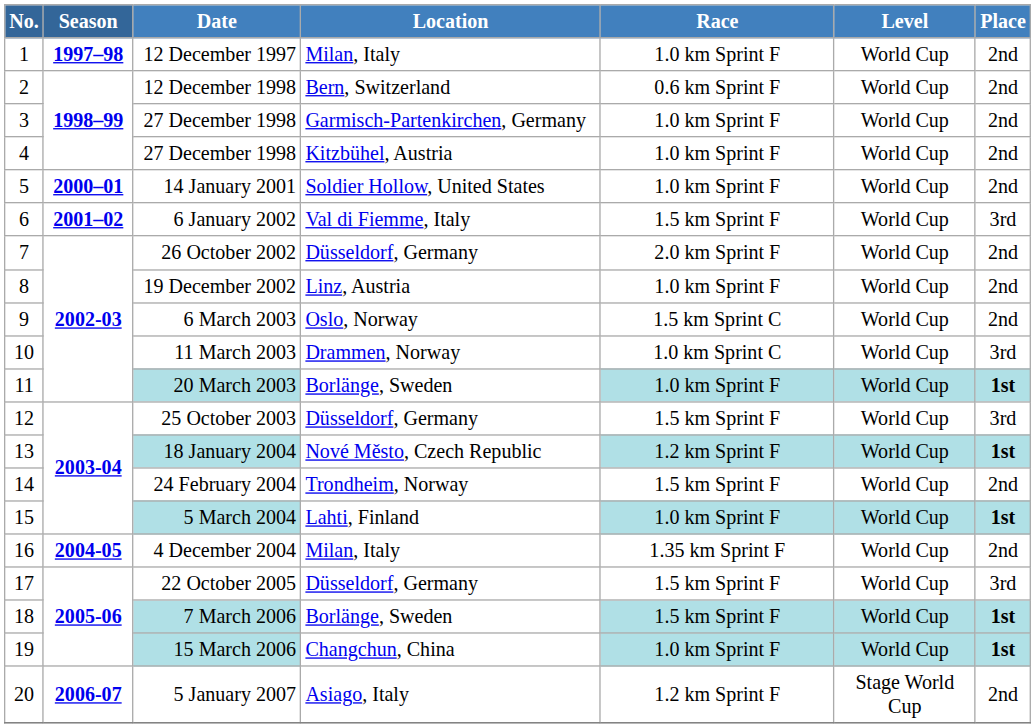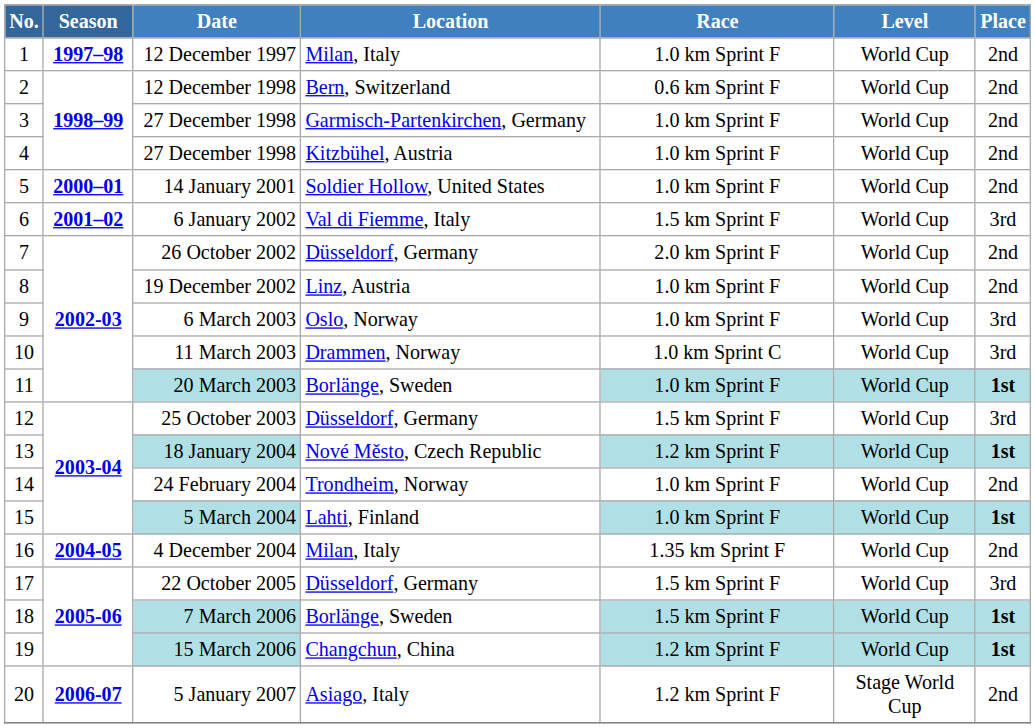(717, 318) 1.5 km Sprint C -> (717, 318) 1.0 km Sprint F
(1003, 318) 2nd -> (1003, 318) 3rd
(717, 484) 1.5 km Sprint F -> (717, 484) 1.0 km Sprint F
(717, 649) 1.0 km Sprint F -> (717, 649) 1.2 km Sprint F
